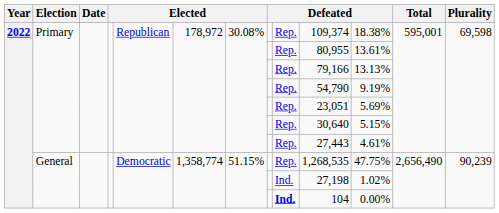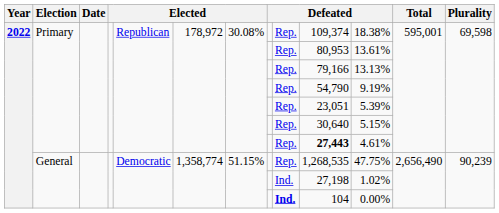(333, 50) 80,955 -> (333, 50) 80,953
(375, 106) 5.69% -> (375, 106) 5.39%
(333, 143) normal -> (333, 143) bold
